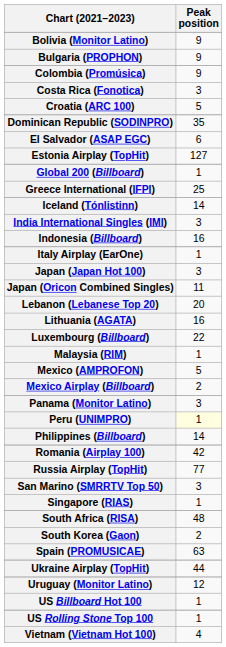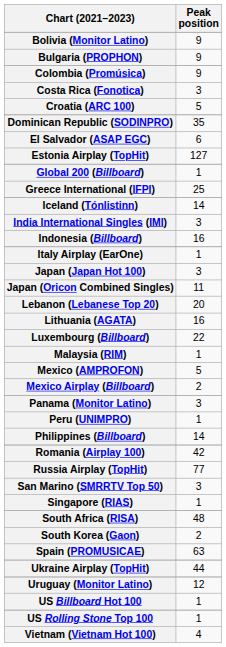(199, 420) lightyellow background -> (199, 420) no background
